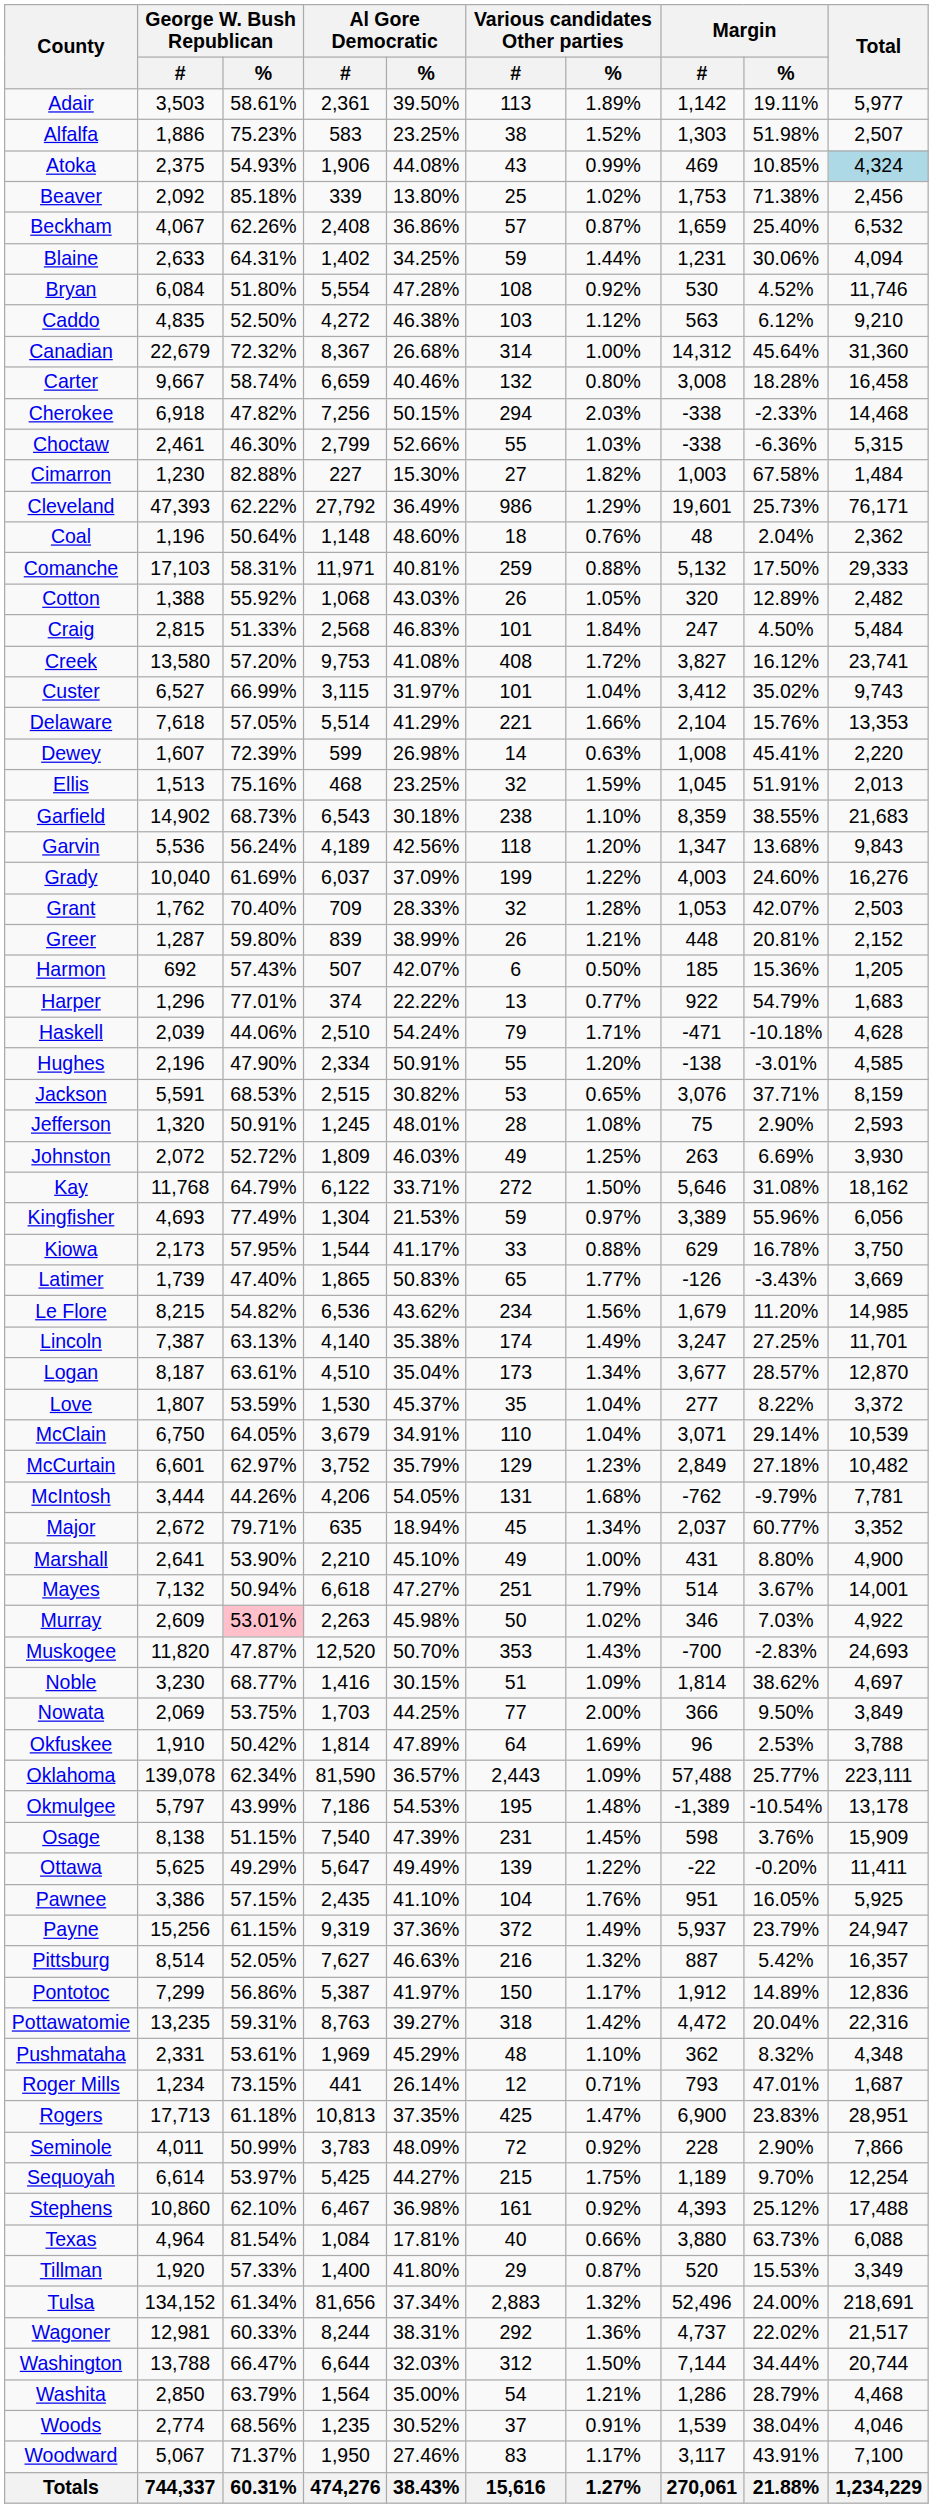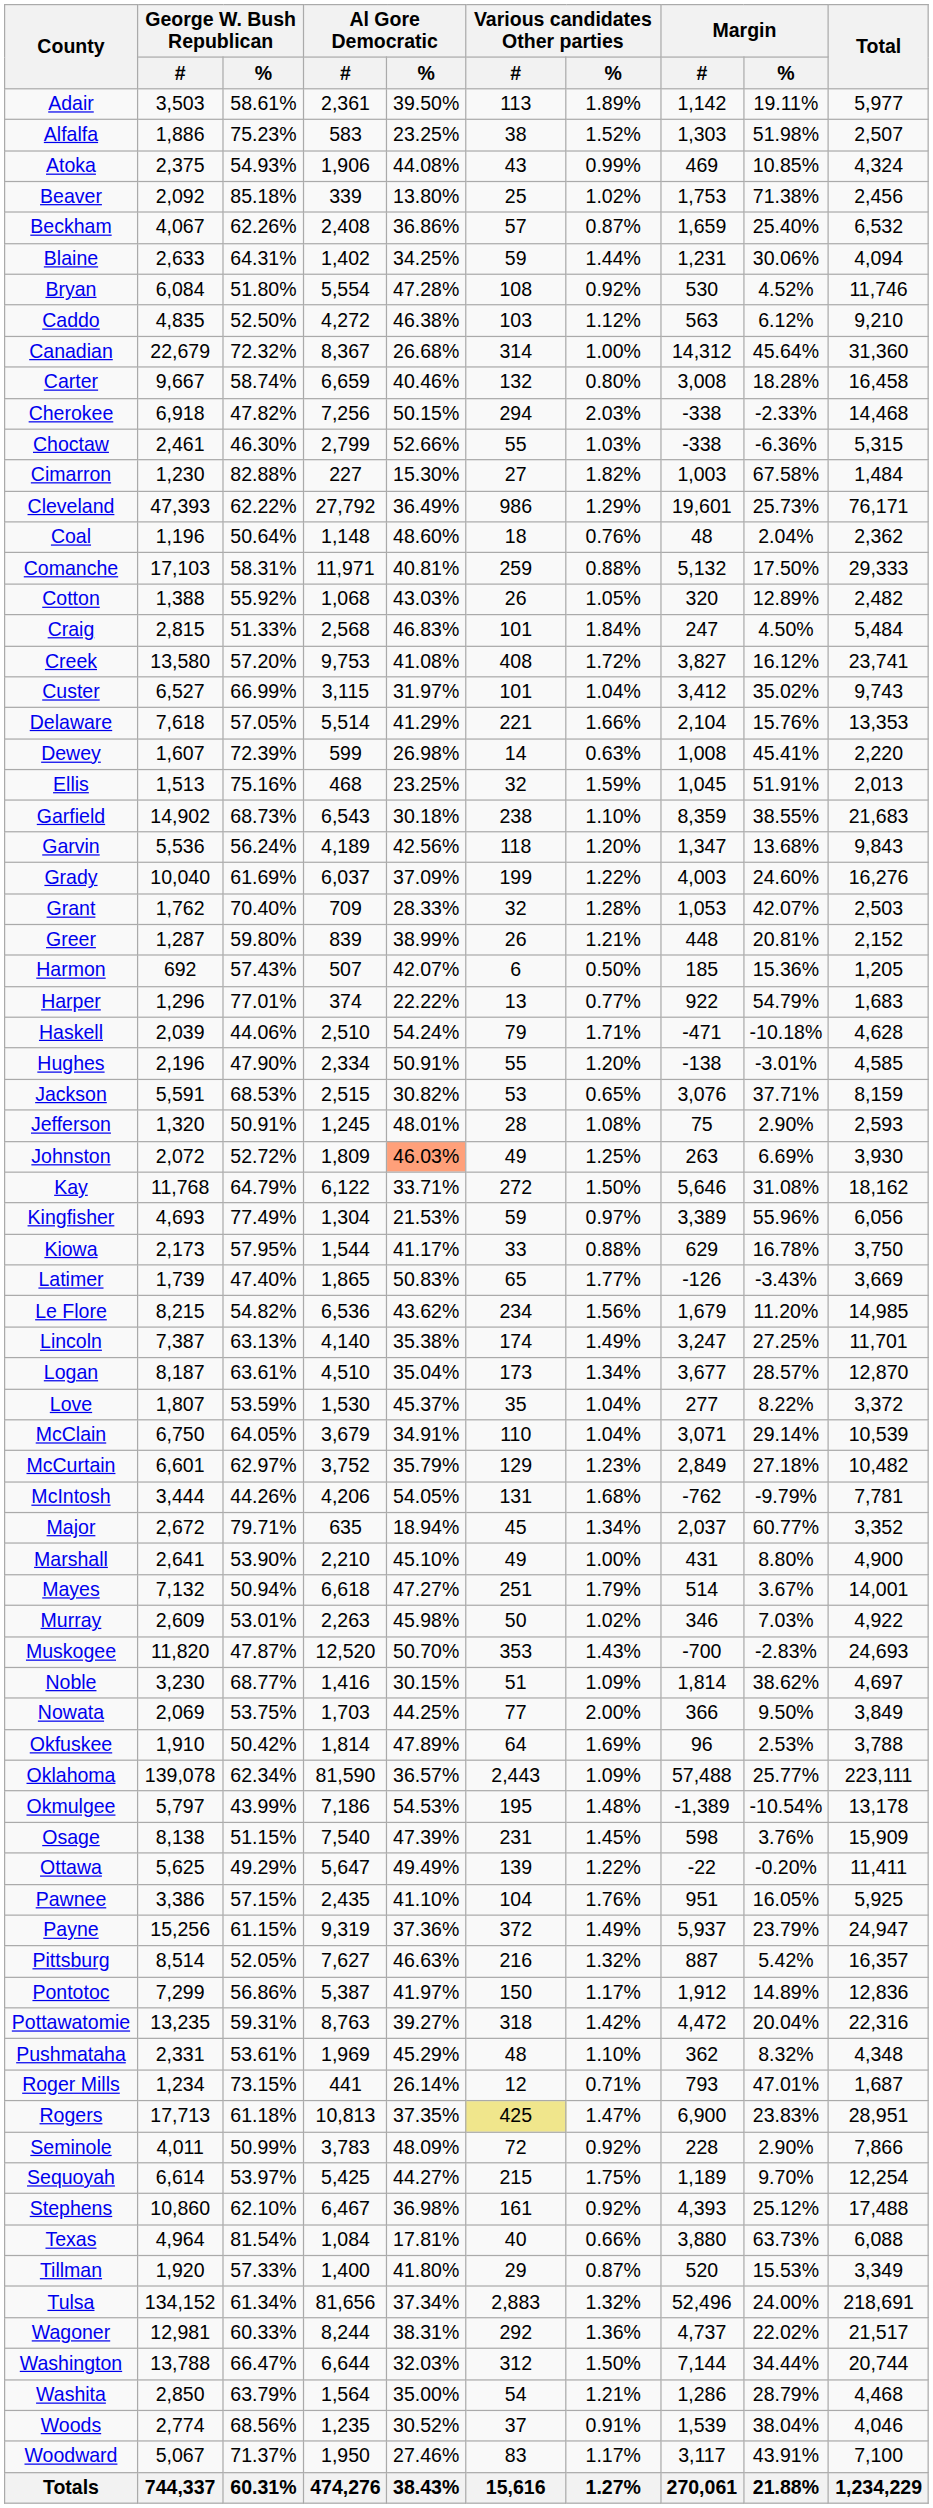(879, 165) lightblue background -> (879, 165) no background
(426, 1156) no background -> (426, 1156) lightsalmon background
(263, 1620) pink background -> (263, 1620) no background
(516, 2116) no background -> (516, 2116) khaki background
